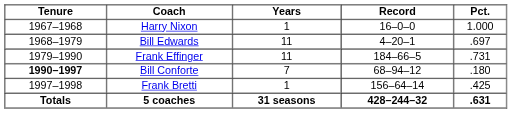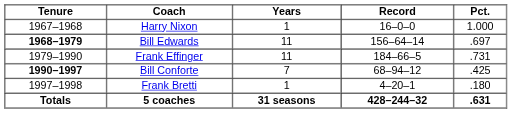(55, 41) normal -> (55, 41) bold
(397, 41) 4–20–1 -> (397, 41) 156–64–14
(480, 71) .180 -> (480, 71) .425
(397, 85) 156–64–14 -> (397, 85) 4–20–1
(480, 85) .425 -> (480, 85) .180
